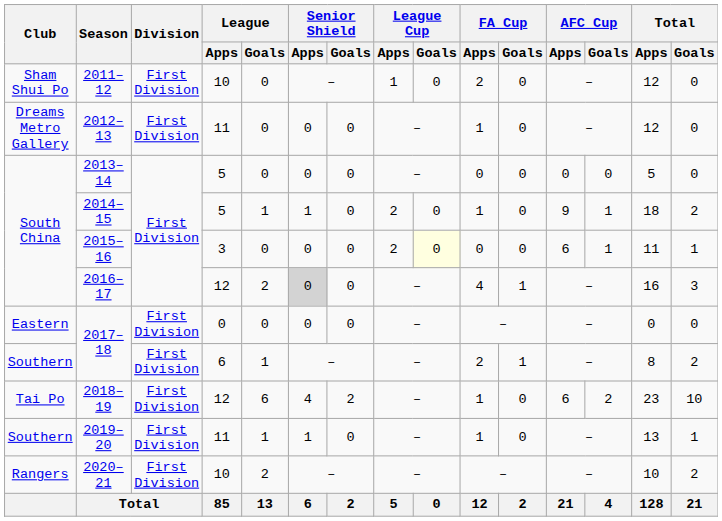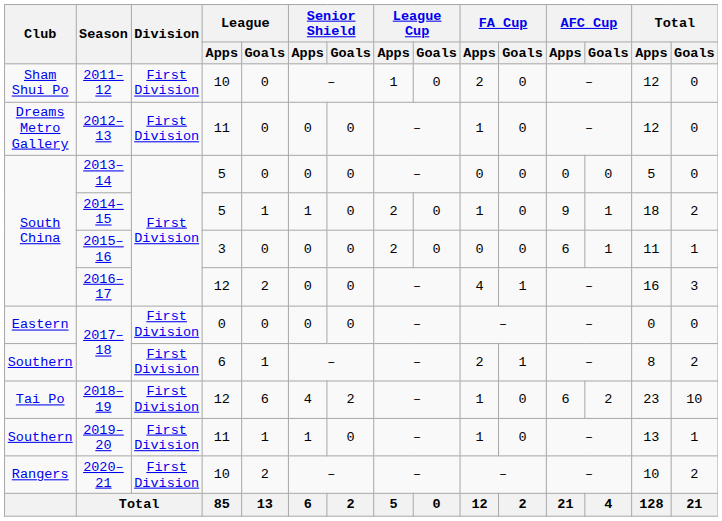(437, 249) lightyellow background -> (437, 249) no background
(308, 287) lightgrey background -> (308, 287) no background
